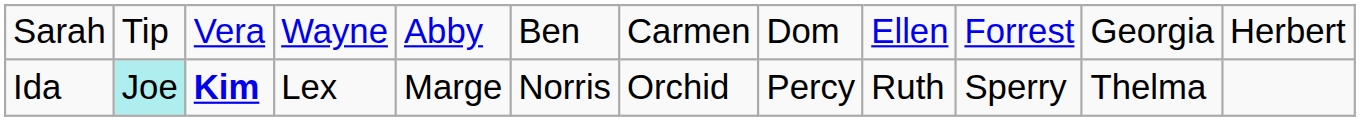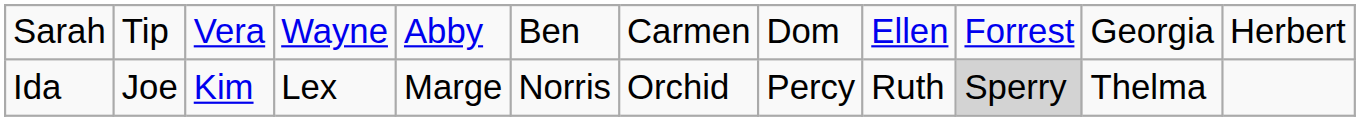(150, 87) paleturquoise background -> (150, 87) no background
(227, 87) bold -> (224, 87) normal
(1016, 87) no background -> (1016, 87) lightgrey background
